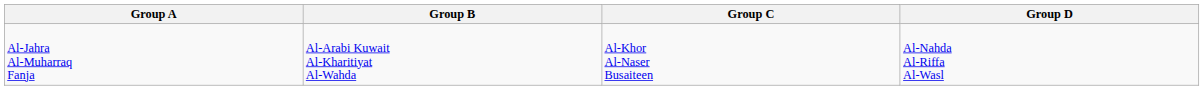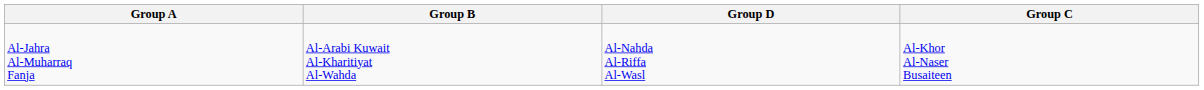columns swapped: (751, 14) <-> (1050, 14)
